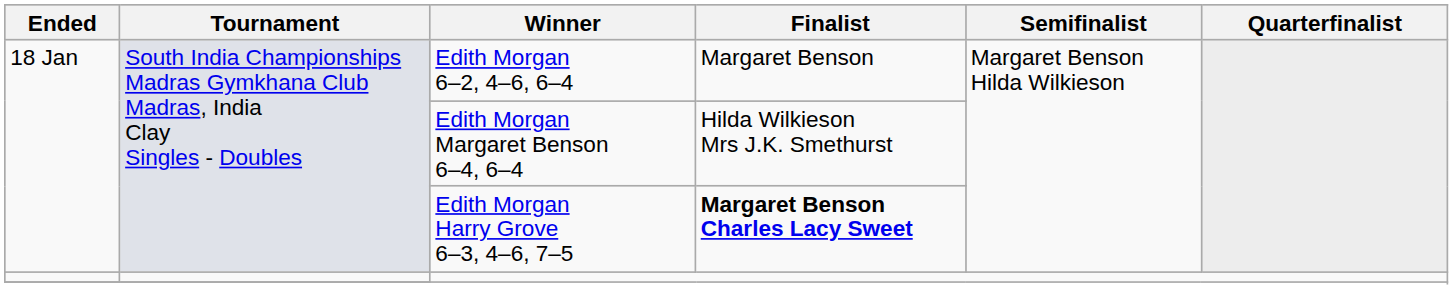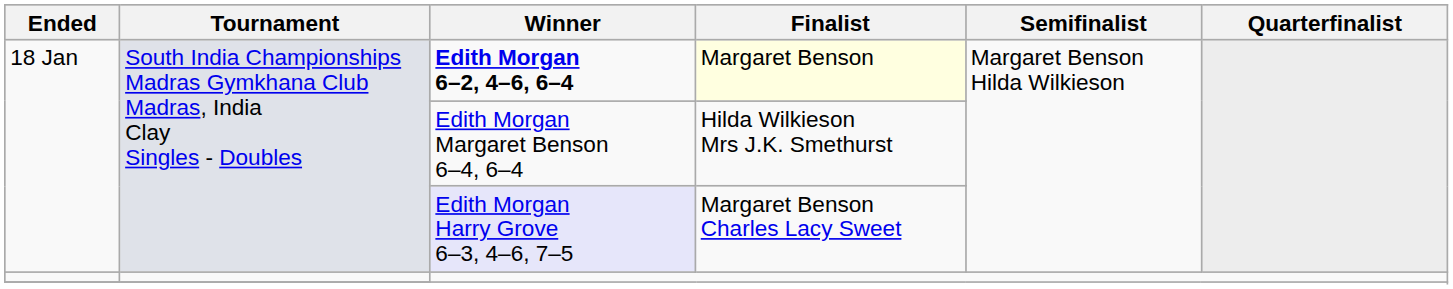(504, 70) normal -> (507, 70) bold
(787, 58) no background -> (787, 58) lightyellow background
(504, 229) no background -> (504, 229) lavender background
(807, 216) bold -> (801, 216) normal
